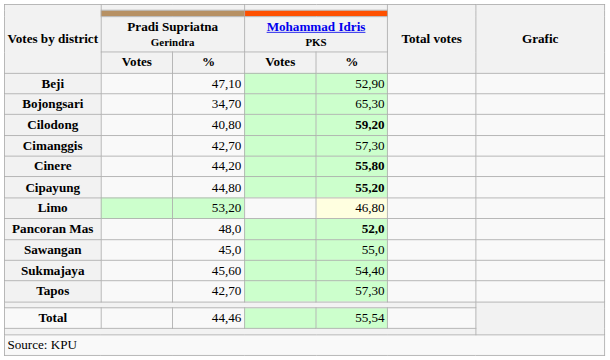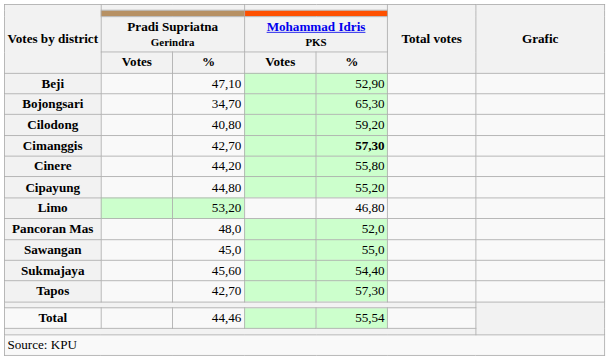(370, 124) bold -> (370, 124) normal
(370, 145) normal -> (370, 145) bold
(370, 166) bold -> (370, 166) normal
(370, 187) bold -> (370, 187) normal
(370, 208) lightyellow background -> (370, 208) no background
(373, 229) bold -> (373, 229) normal
